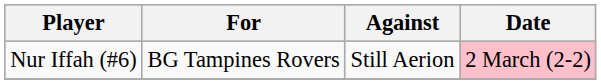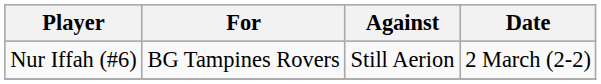(528, 59) pink background -> (528, 59) no background
